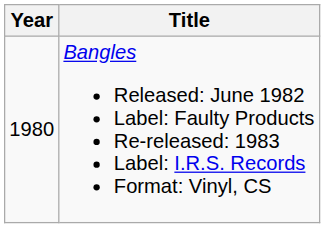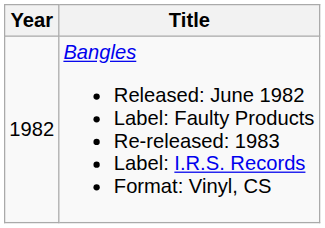(32, 129) 1980 -> (32, 129) 1982
